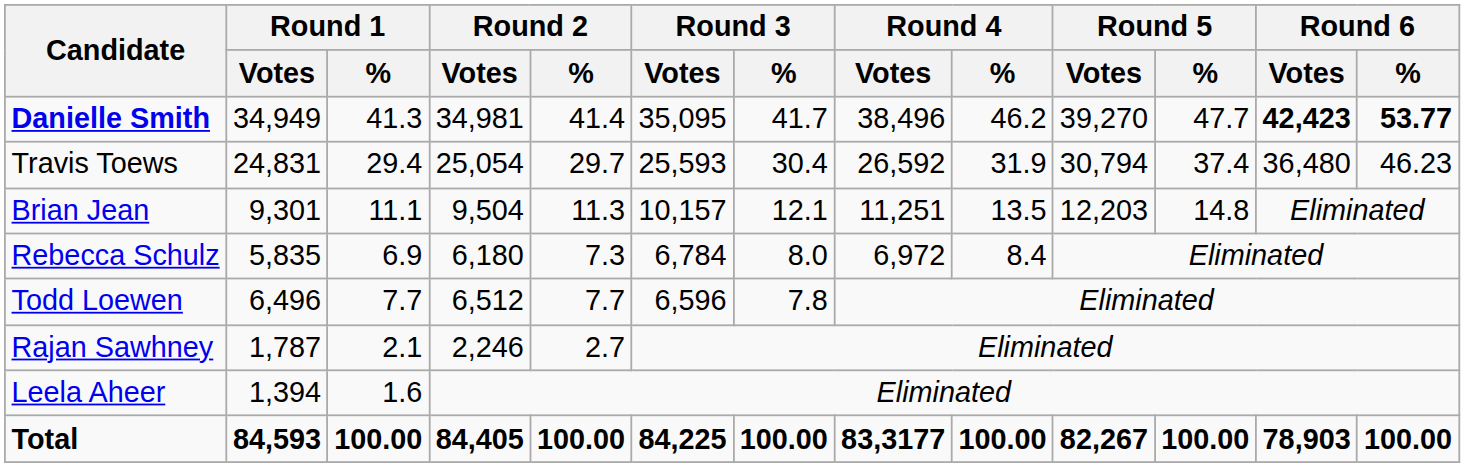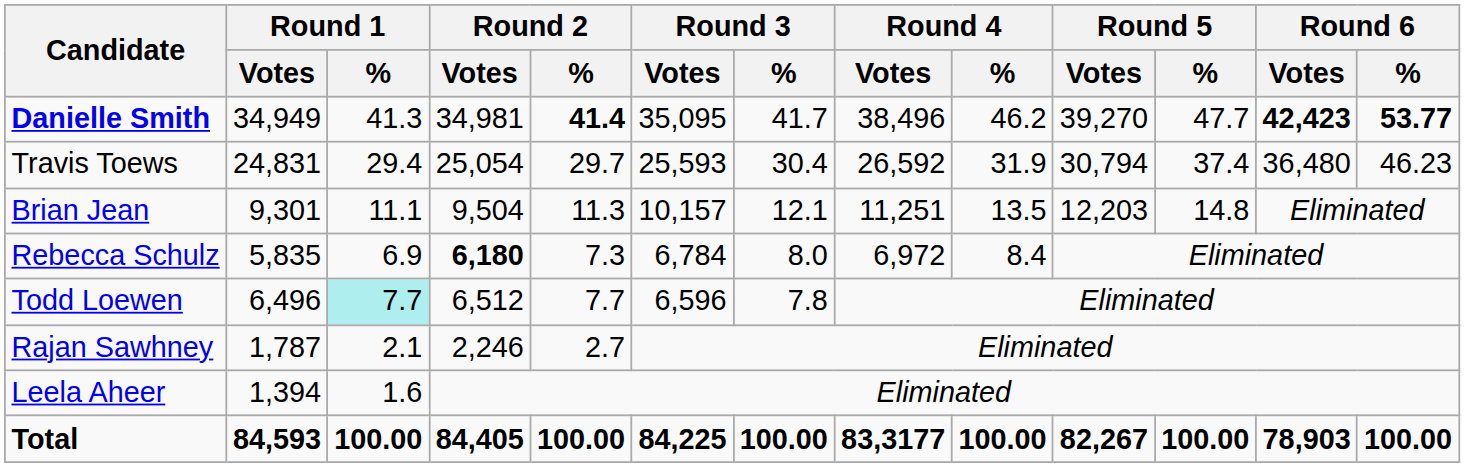(597, 118) normal -> (597, 118) bold
(488, 255) normal -> (488, 255) bold
(402, 301) no background -> (402, 301) paleturquoise background
